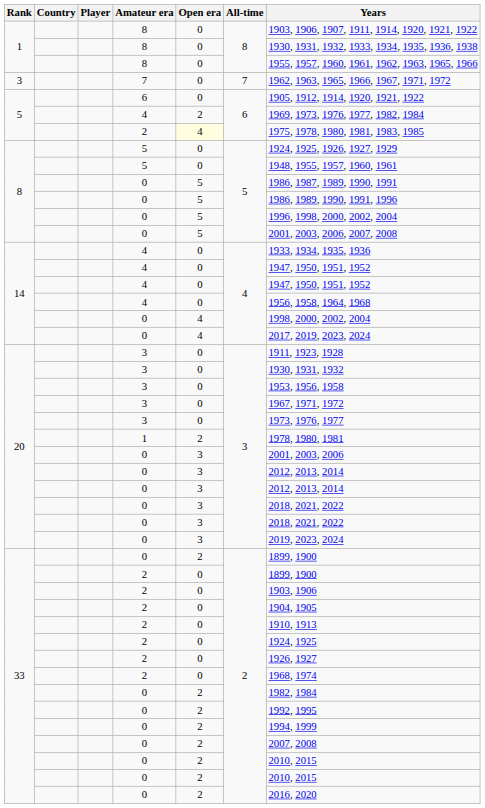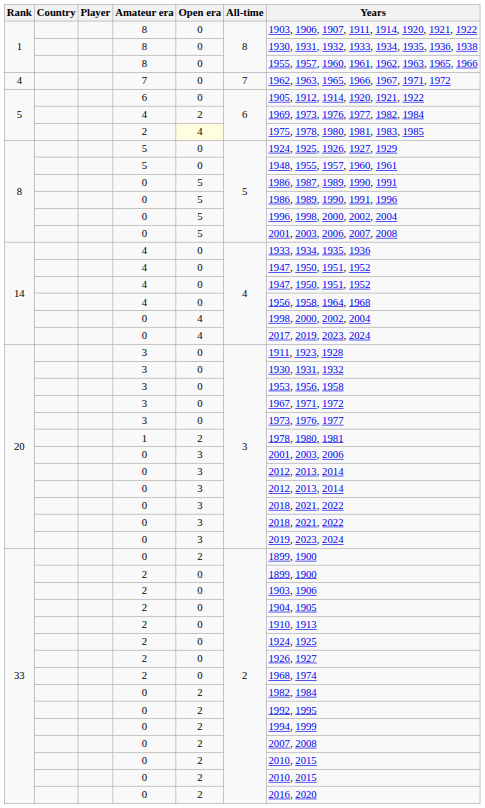(19, 81) 3 -> (19, 81) 4
